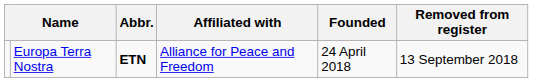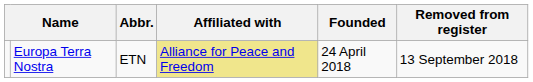(133, 59) bold -> (133, 59) normal
(227, 59) no background -> (227, 59) khaki background
